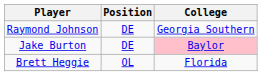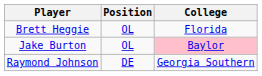rows swapped: (53, 62) <-> (53, 29)
(128, 46) DE -> (128, 46) OL
